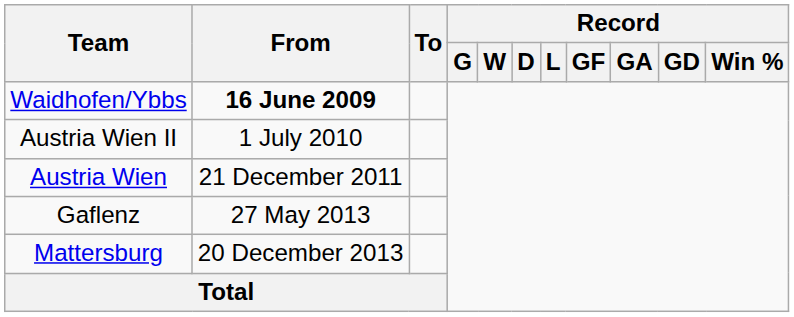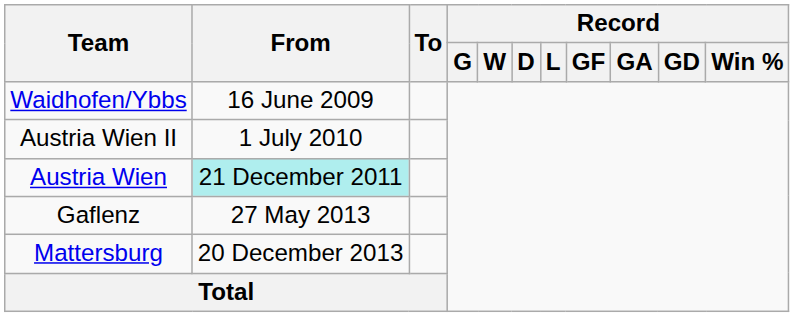(301, 100) bold -> (301, 100) normal
(301, 176) no background -> (301, 176) paleturquoise background
